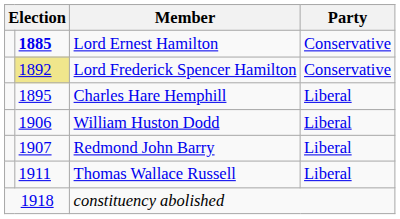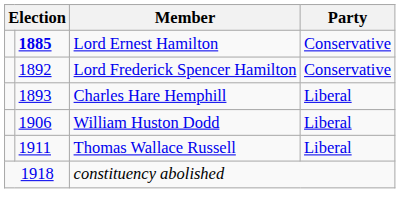(35, 69) khaki background -> (35, 69) no background
(35, 95) 1895 -> (35, 95) 1893
- row: (144, 148)
